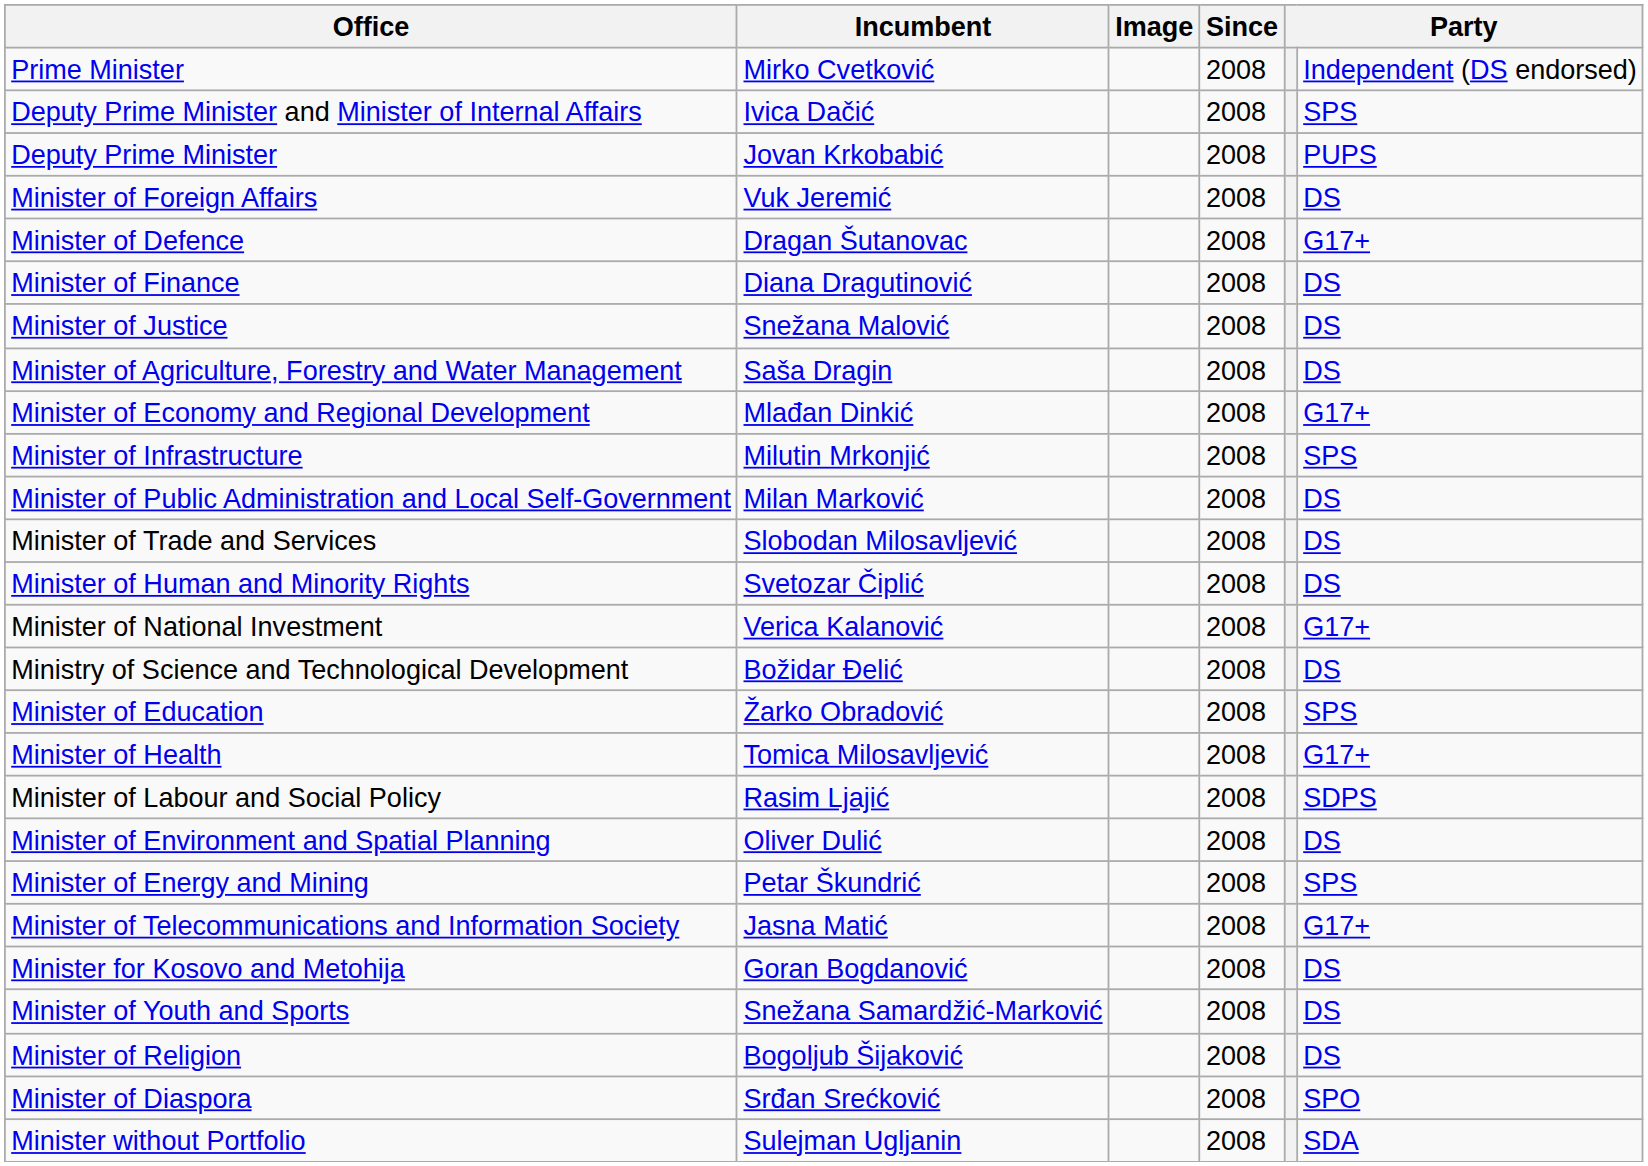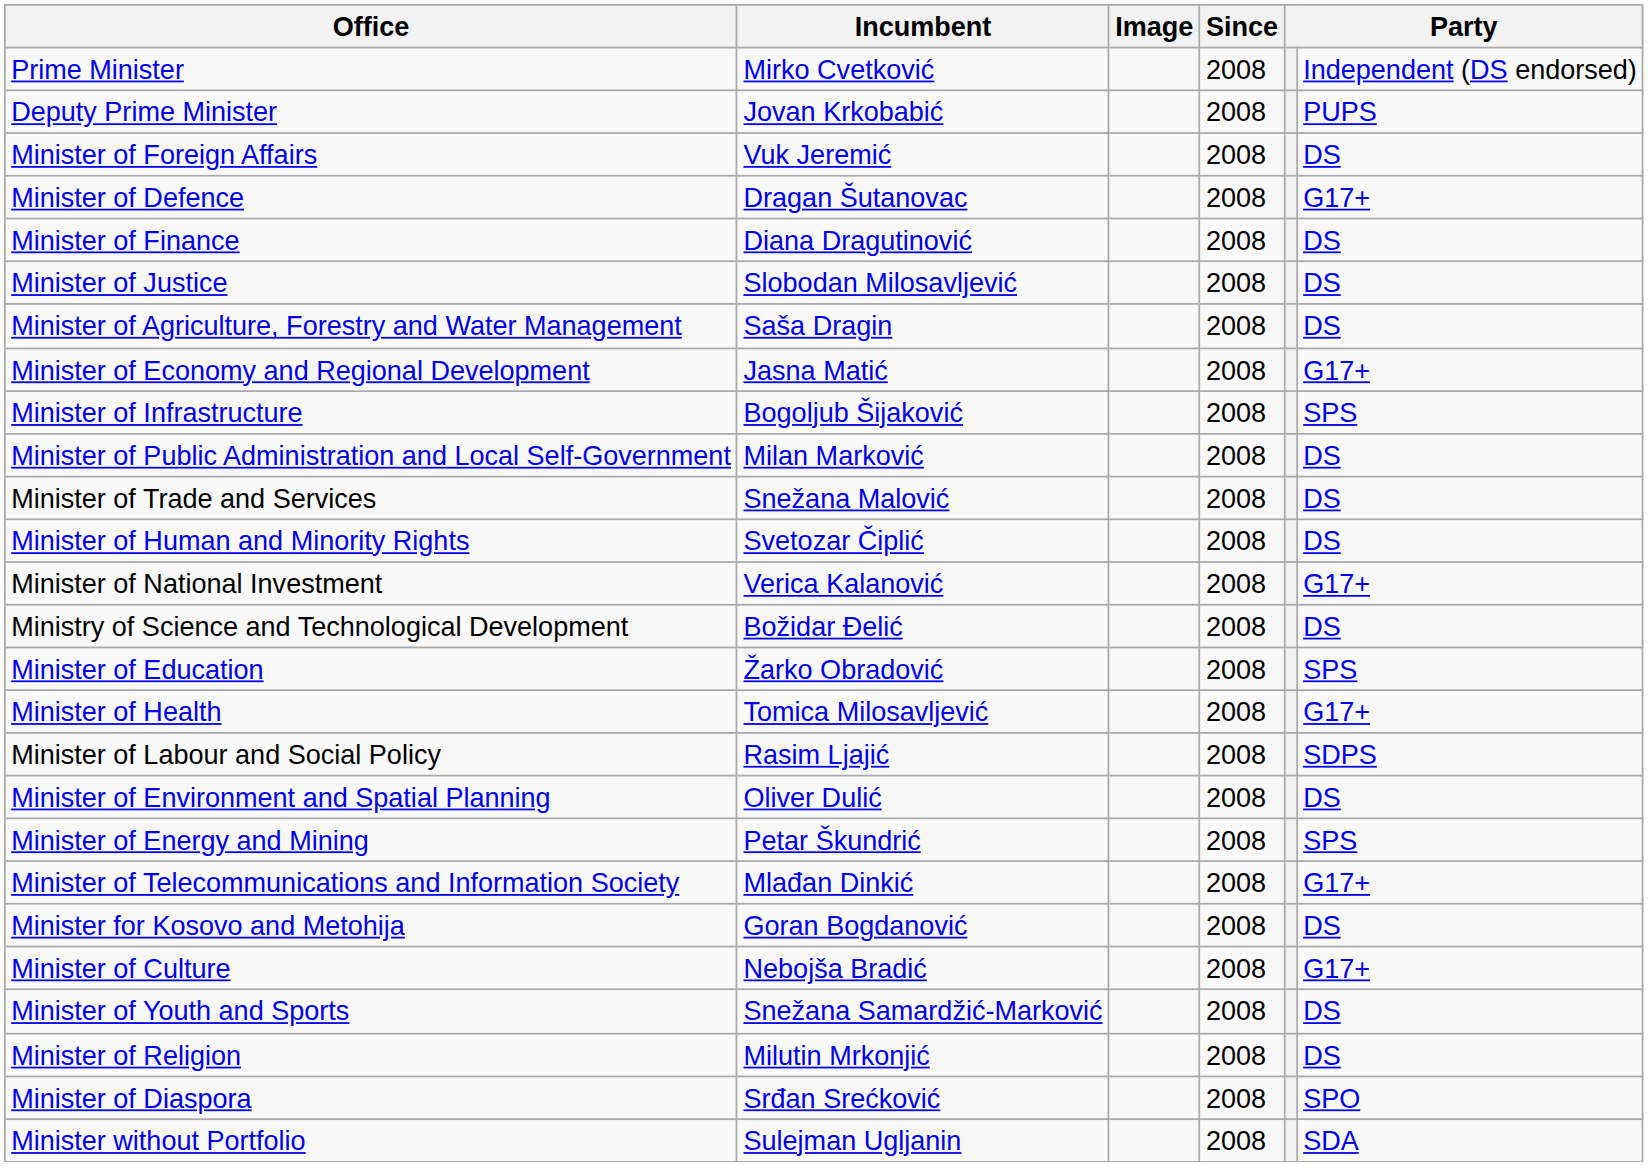- row: (326, 112)
(846, 326) Snežana Malović -> (880, 283) Slobodan Milosavljević
(828, 412) Mlađan Dinkić -> (816, 369) Jasna Matić
(837, 455) Milutin Mrkonjić -> (853, 412) Bogoljub Šijaković
(880, 540) Slobodan Milosavljević -> (846, 498) Snežana Malović
(816, 926) Jasna Matić -> (828, 883) Mlađan Dinkić
+ row: (121, 969)
(853, 1054) Bogoljub Šijaković -> (837, 1054) Milutin Mrkonjić
